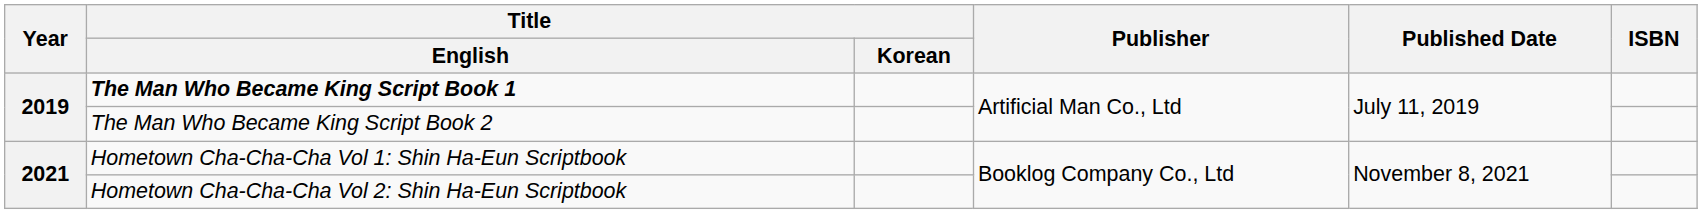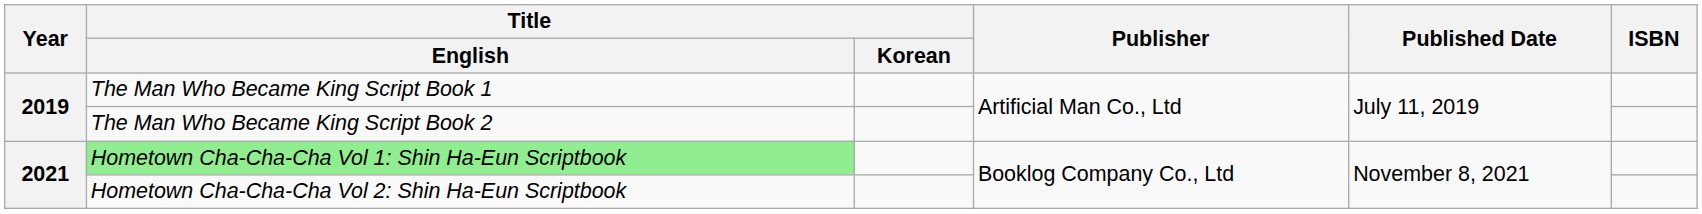(303, 89) bold -> (292, 89) normal
(359, 157) no background -> (359, 157) lightgreen background
